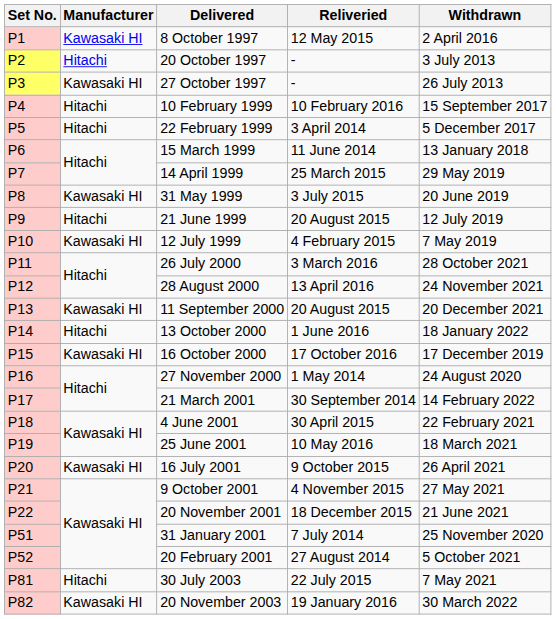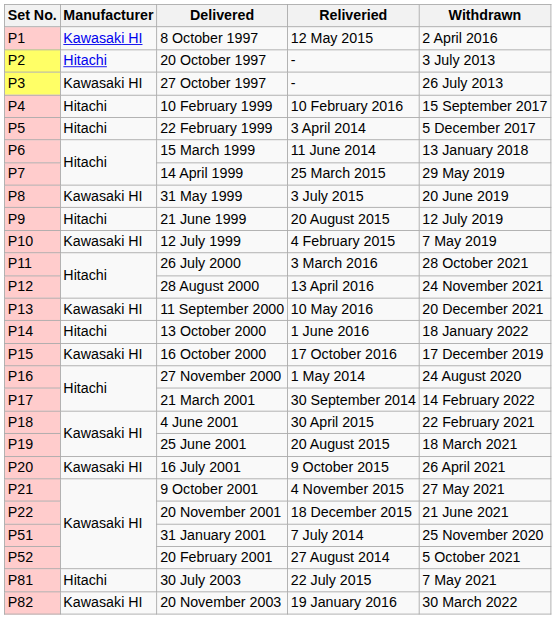(340, 309) 20 August 2015 -> (332, 309) 10 May 2016
(332, 444) 10 May 2016 -> (340, 444) 20 August 2015
